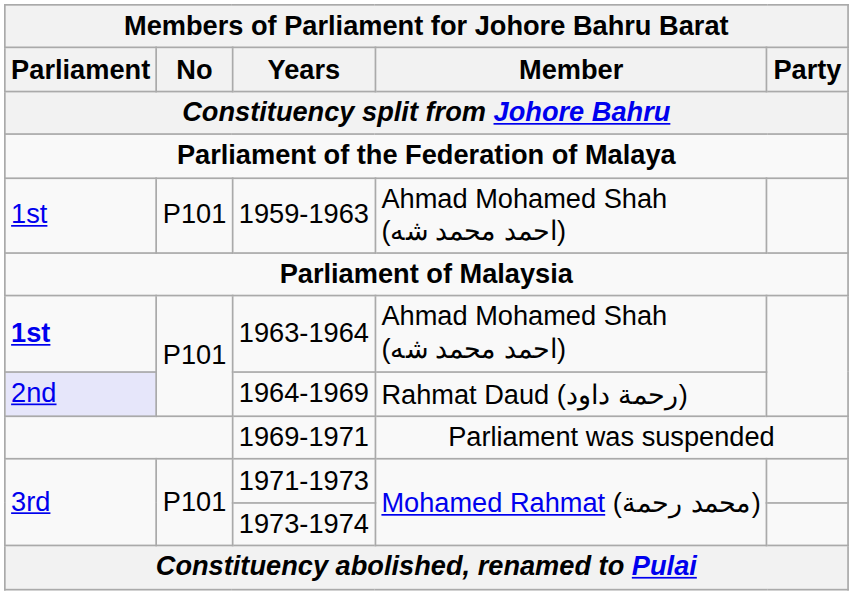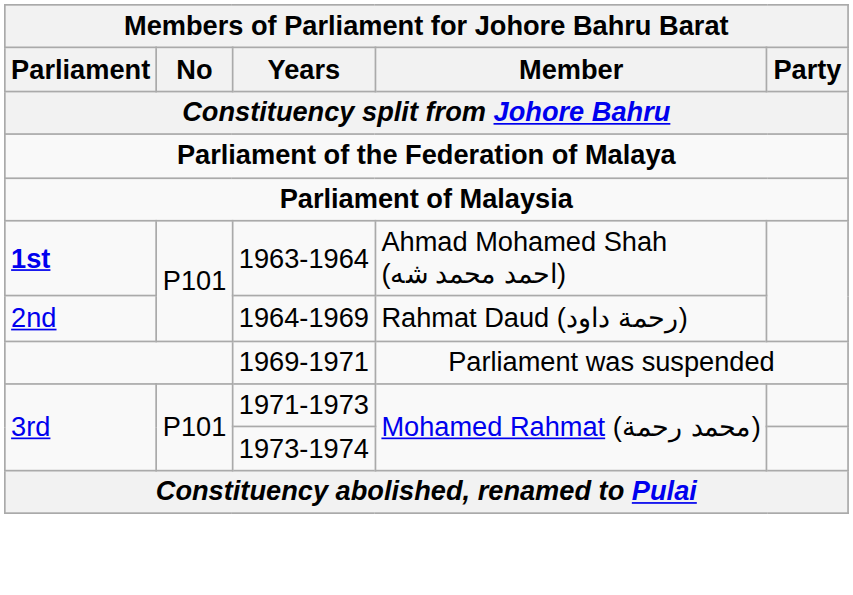- row: (304, 214)
(34, 393) lavender background -> (34, 318) no background
